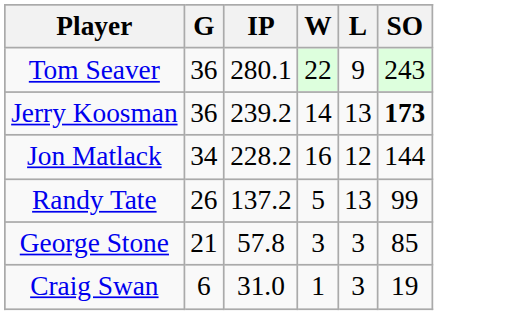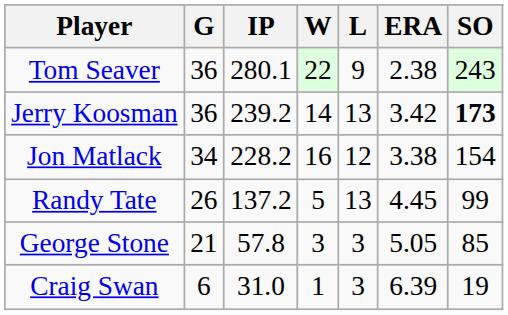+ column: (413, 26)
(405, 156) 144 -> (475, 156) 154
